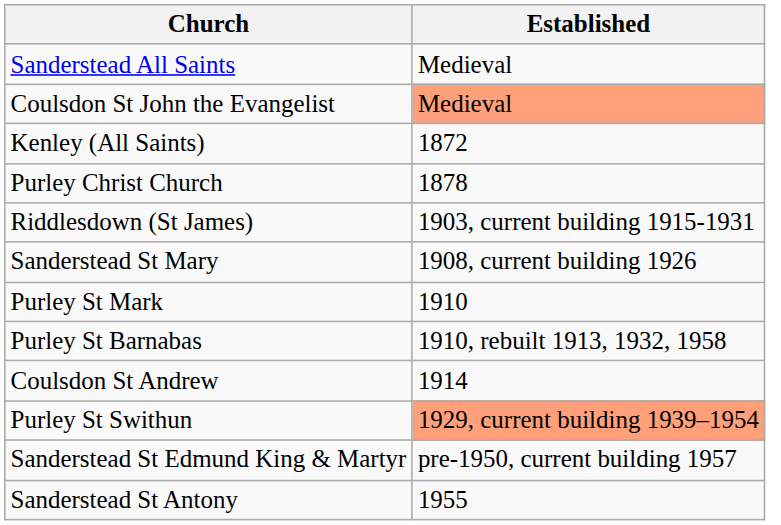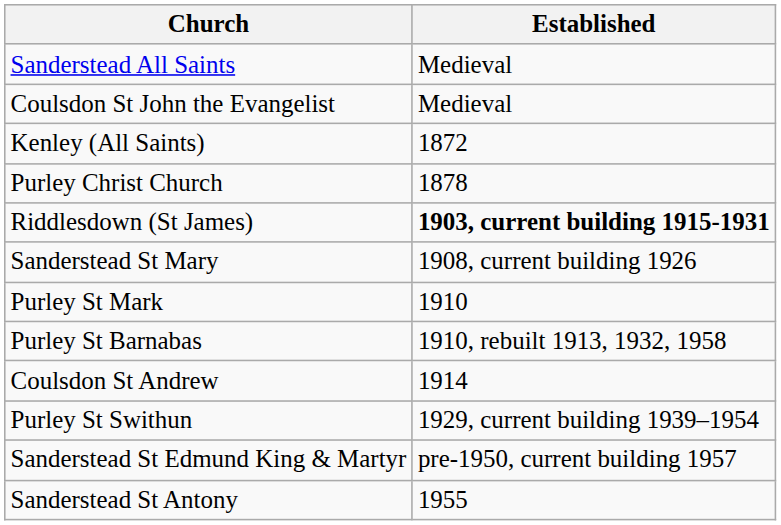(465, 103) lightsalmon background -> (465, 103) no background
(586, 222) normal -> (594, 222) bold
(588, 420) lightsalmon background -> (588, 420) no background
